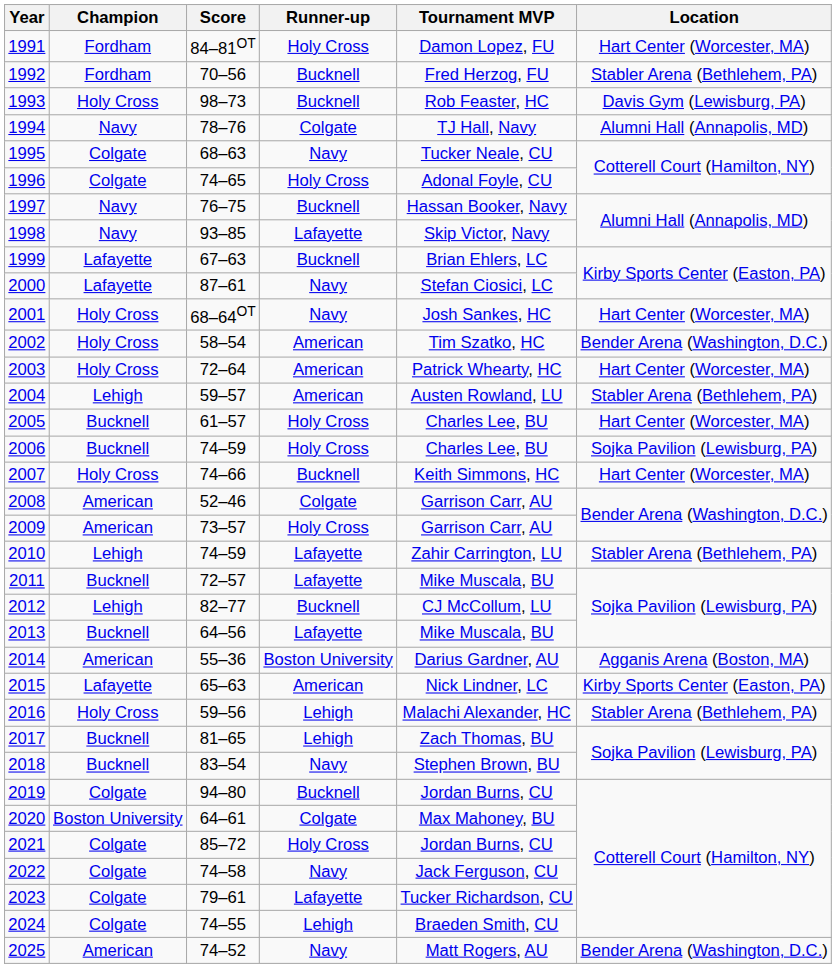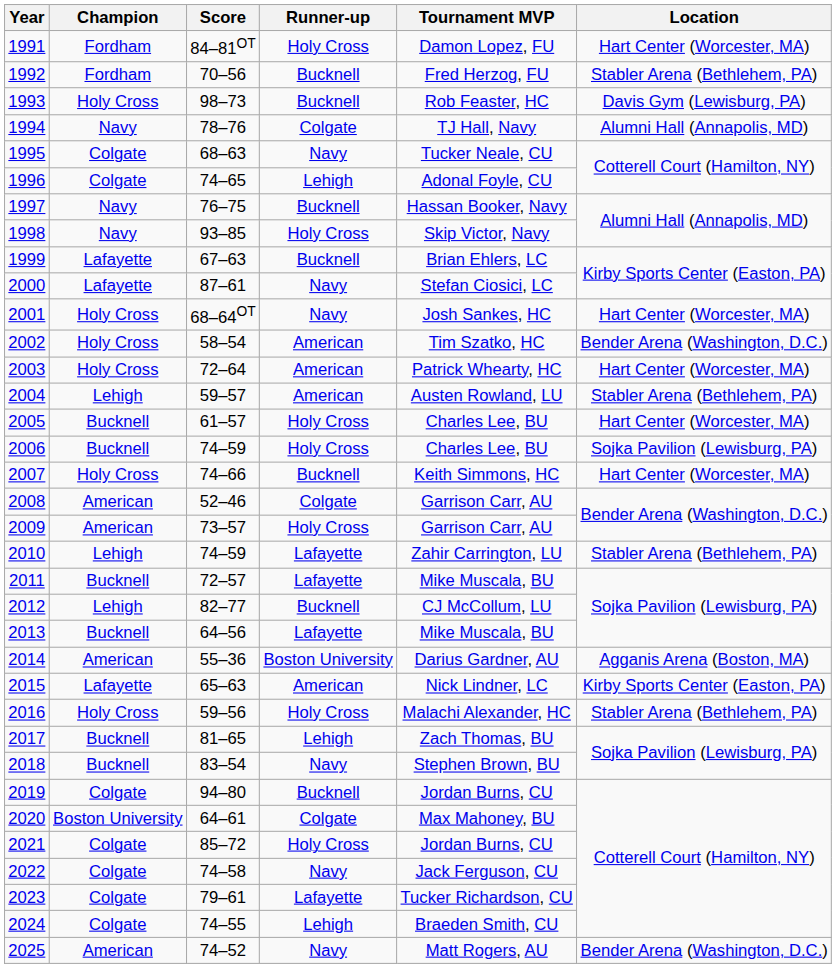(328, 180) Holy Cross -> (328, 180) Lehigh
(328, 233) Lafayette -> (328, 233) Holy Cross
(328, 712) Lehigh -> (328, 712) Holy Cross
